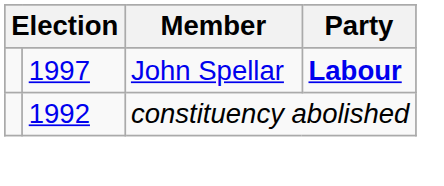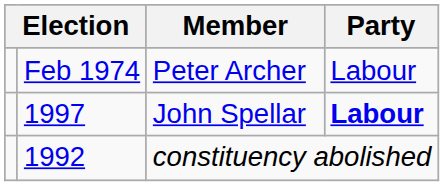+ row: (229, 69)
